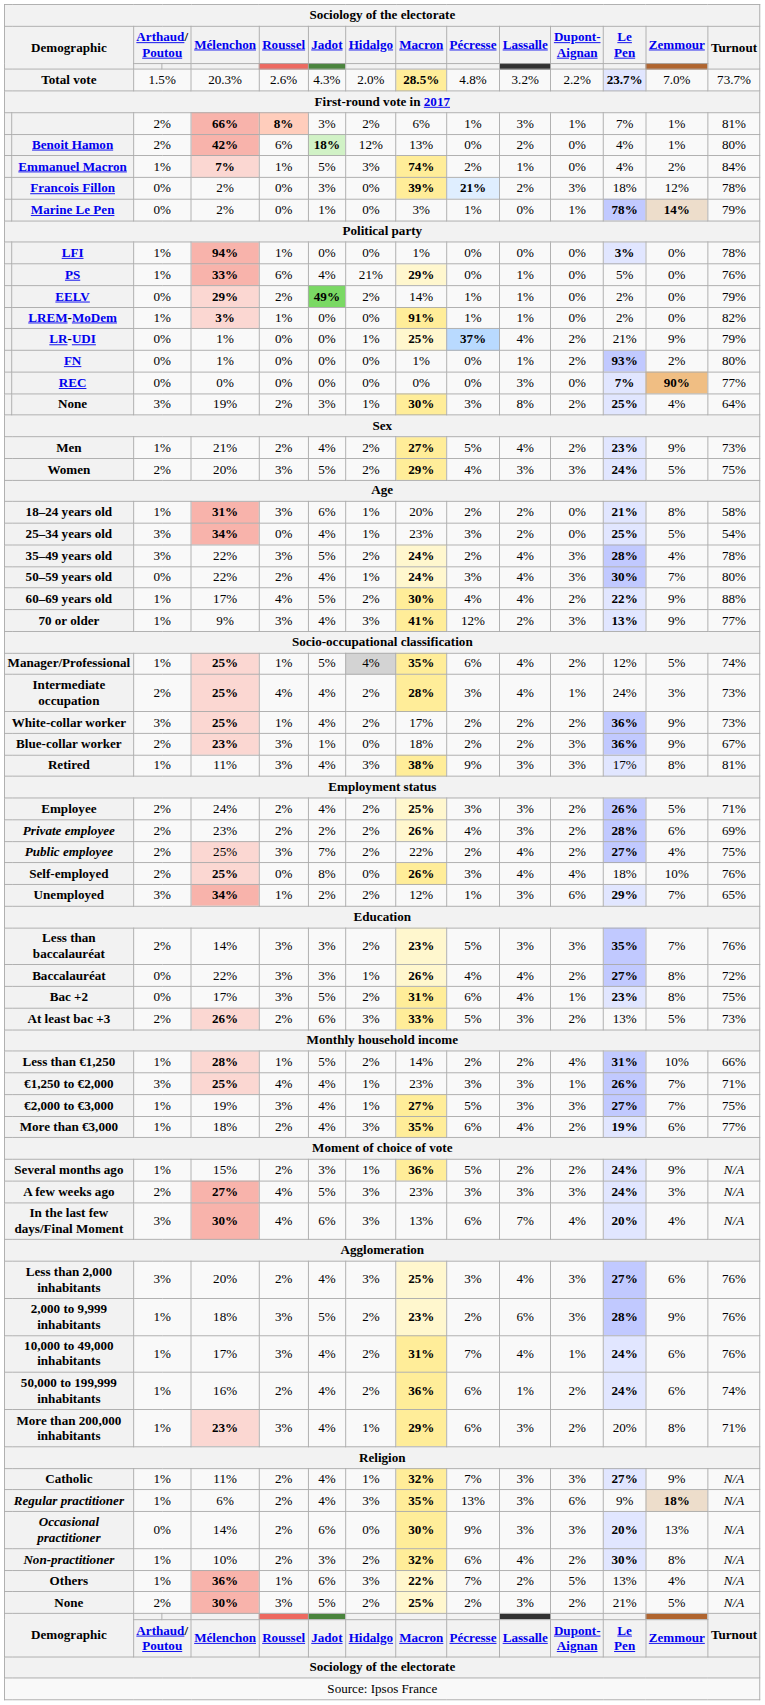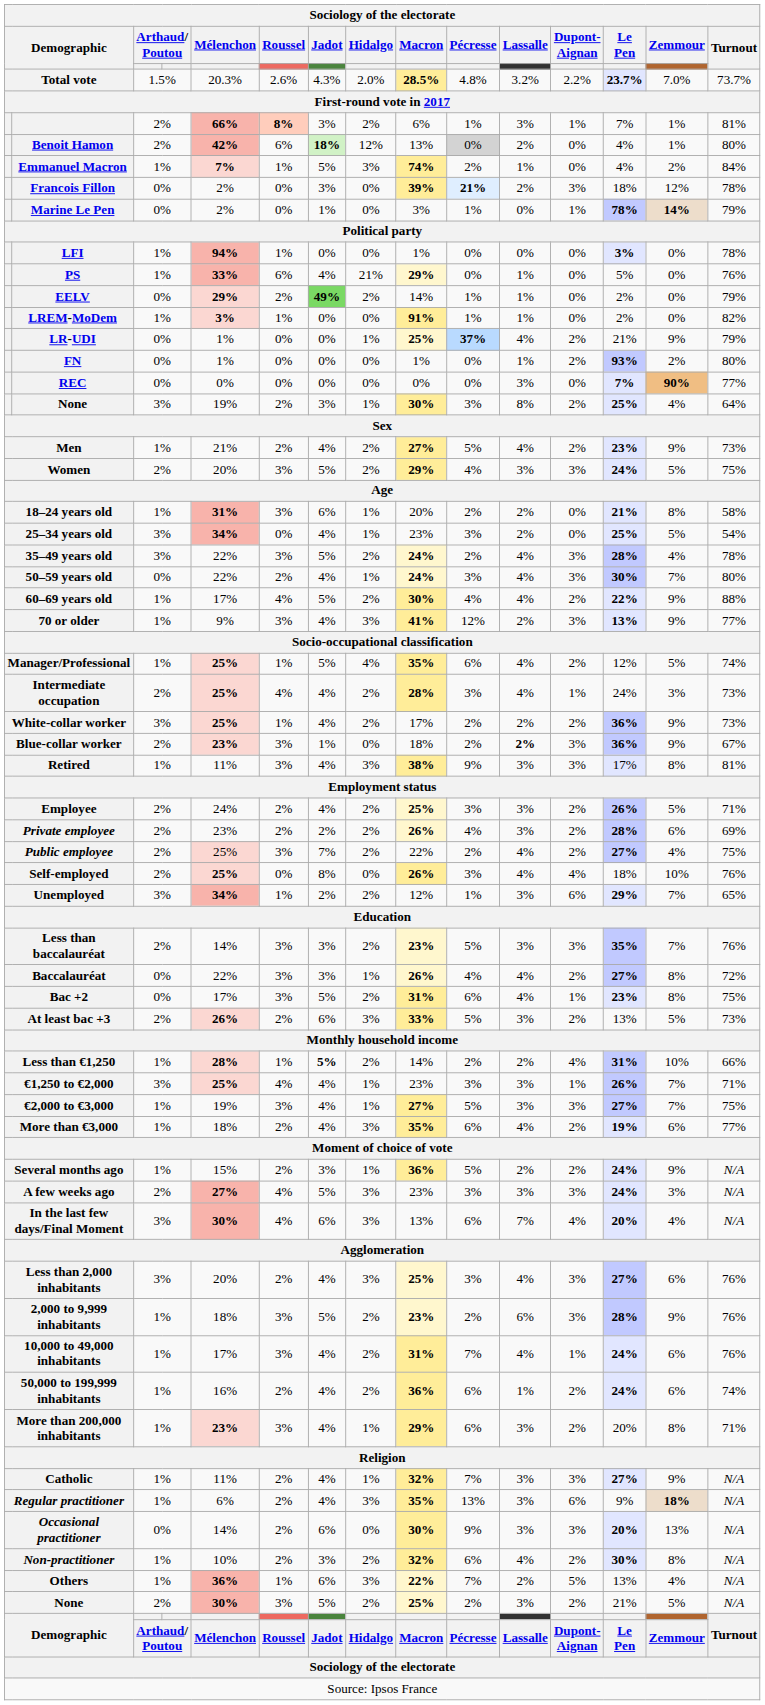(473, 145) no background -> (473, 145) lightgrey background
(371, 664) lightgrey background -> (371, 664) no background
(525, 744) normal -> (525, 744) bold
(327, 1062) normal -> (327, 1062) bold
